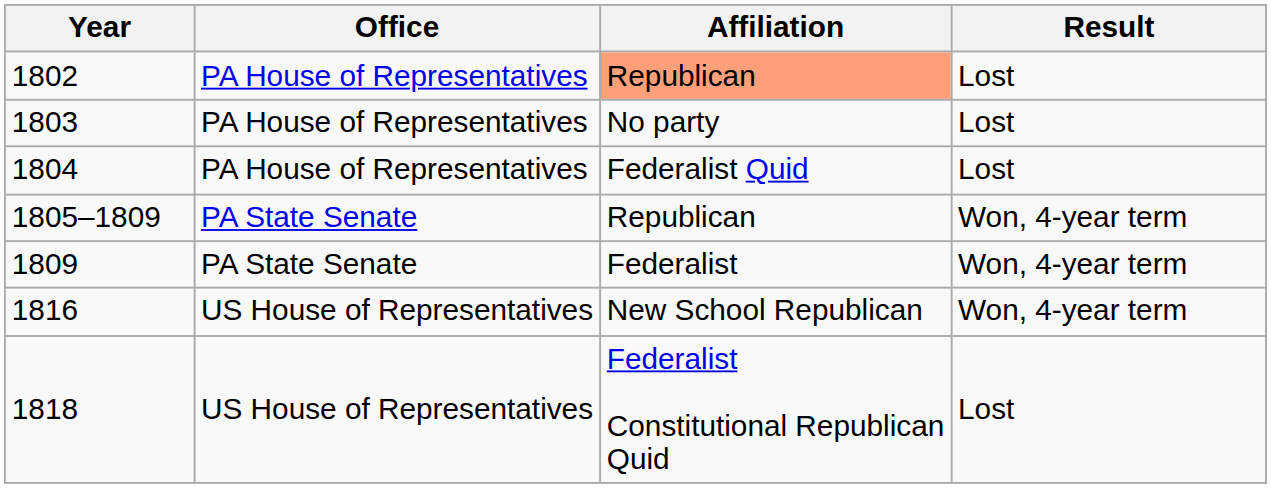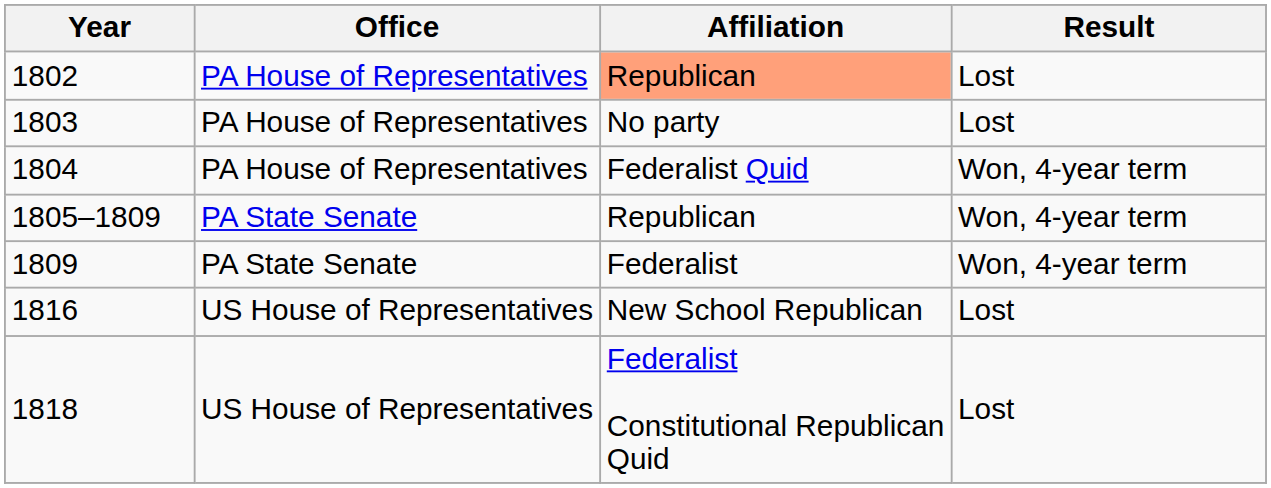(986, 169) Lost -> (1073, 169) Won, 4-year term
(1073, 311) Won, 4-year term -> (986, 311) Lost
